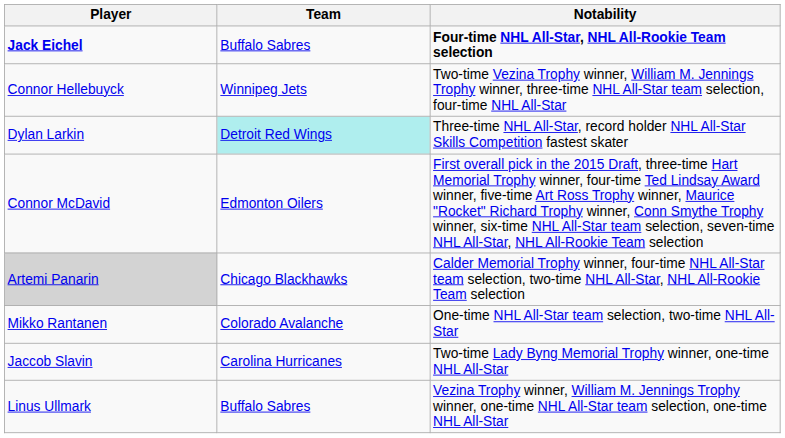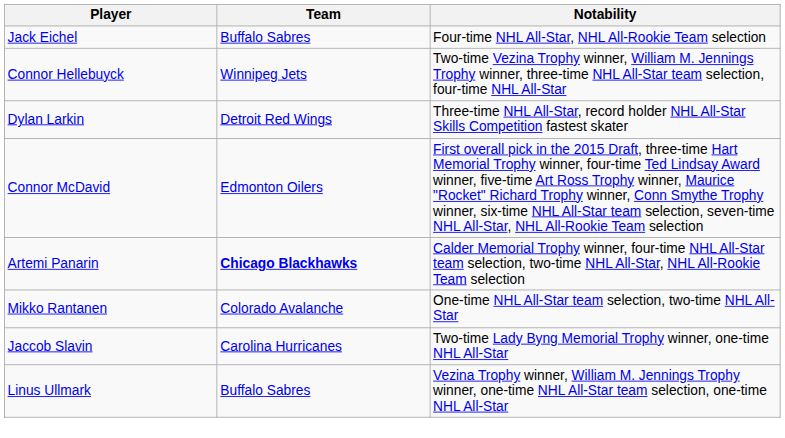(45, 44) bold -> (42, 37) normal
(579, 44) bold -> (600, 37) normal
(276, 135) paleturquoise background -> (276, 119) no background
(53, 279) lightgrey background -> (53, 263) no background
(284, 279) normal -> (289, 263) bold
